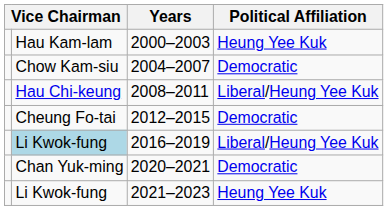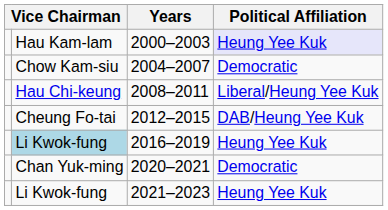(272, 42) no background -> (272, 42) lavender background
(257, 117) Democratic -> (290, 117) DAB/Heung Yee Kuk
(298, 142) Liberal/Heung Yee Kuk -> (272, 142) Heung Yee Kuk
